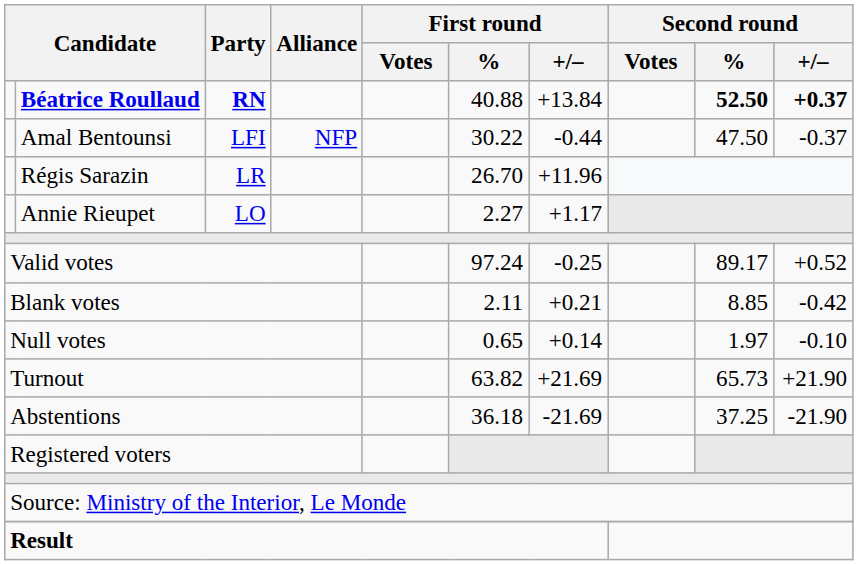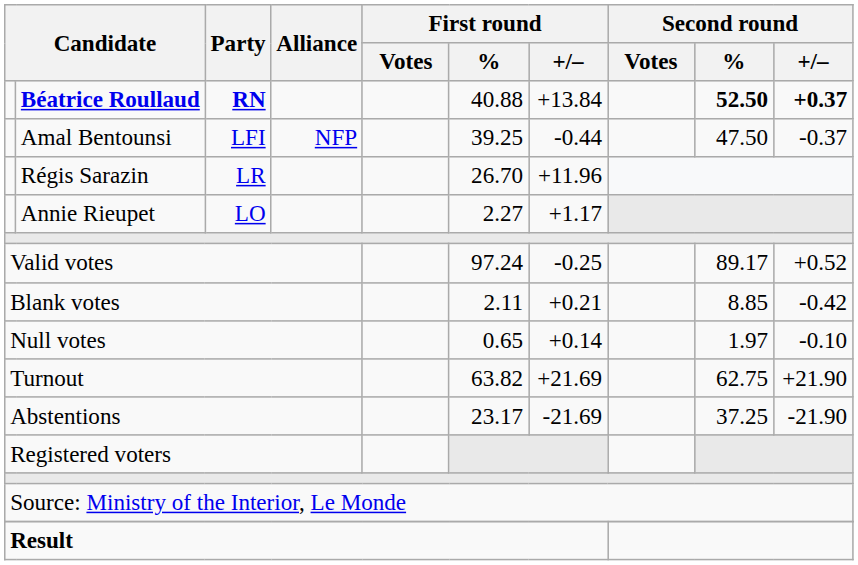(497, 138) 30.22 -> (497, 138) 39.25
(742, 377) 65.73 -> (742, 377) 62.75
(497, 415) 36.18 -> (497, 415) 23.17
